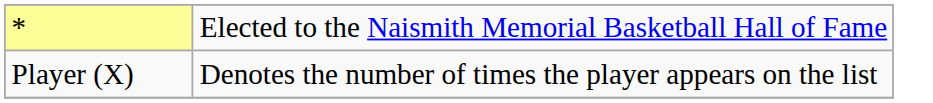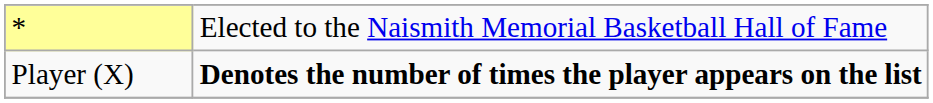(539, 73) normal -> (561, 73) bold
